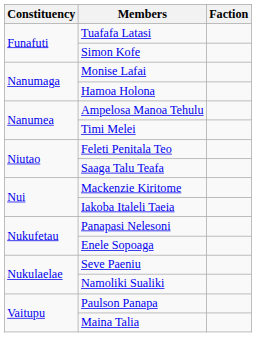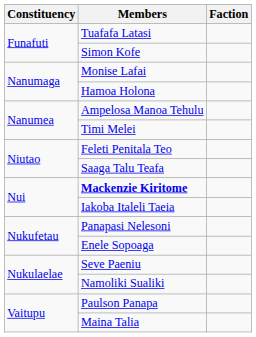(131, 187) normal -> (134, 187) bold
